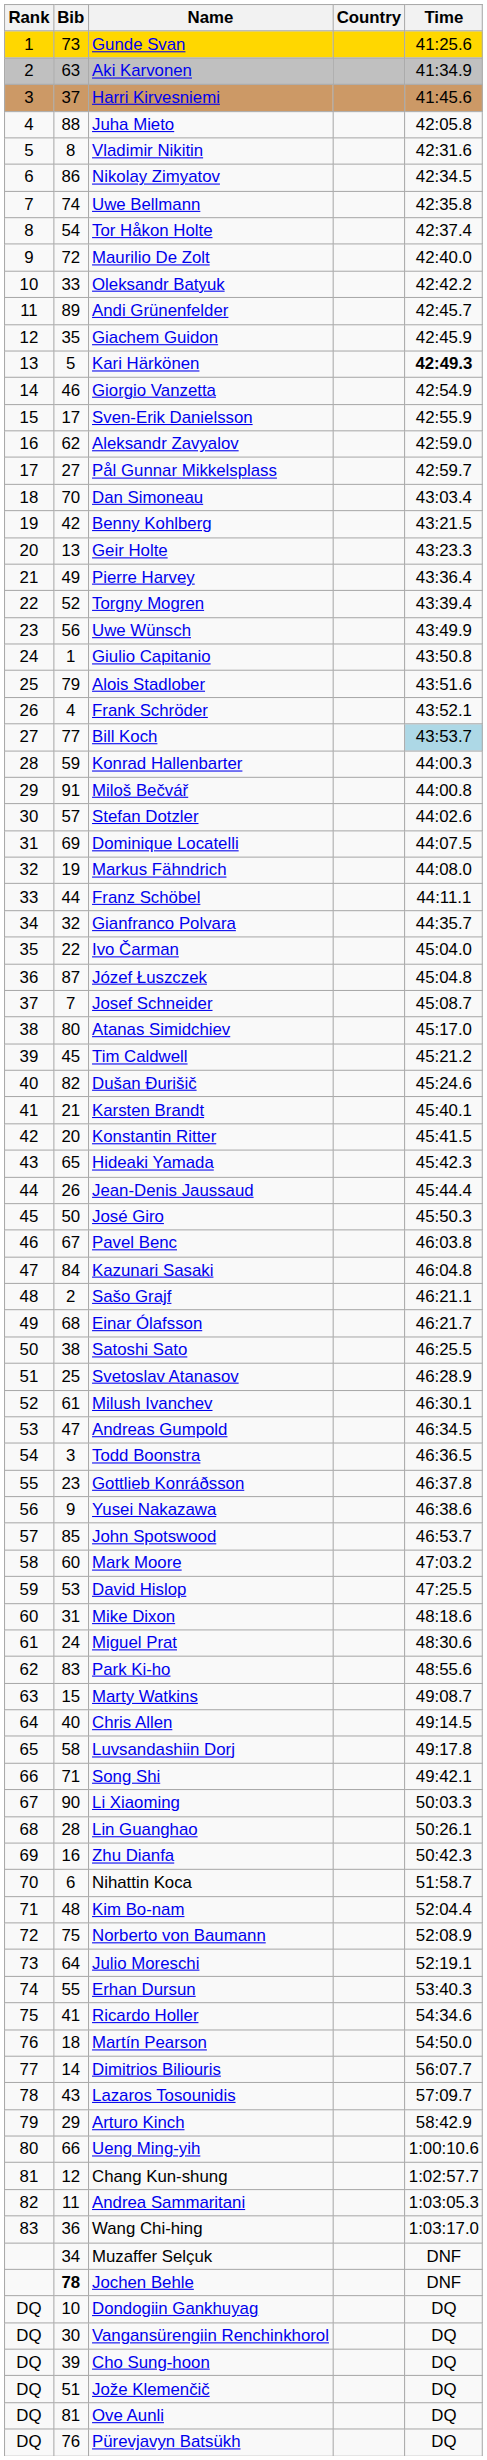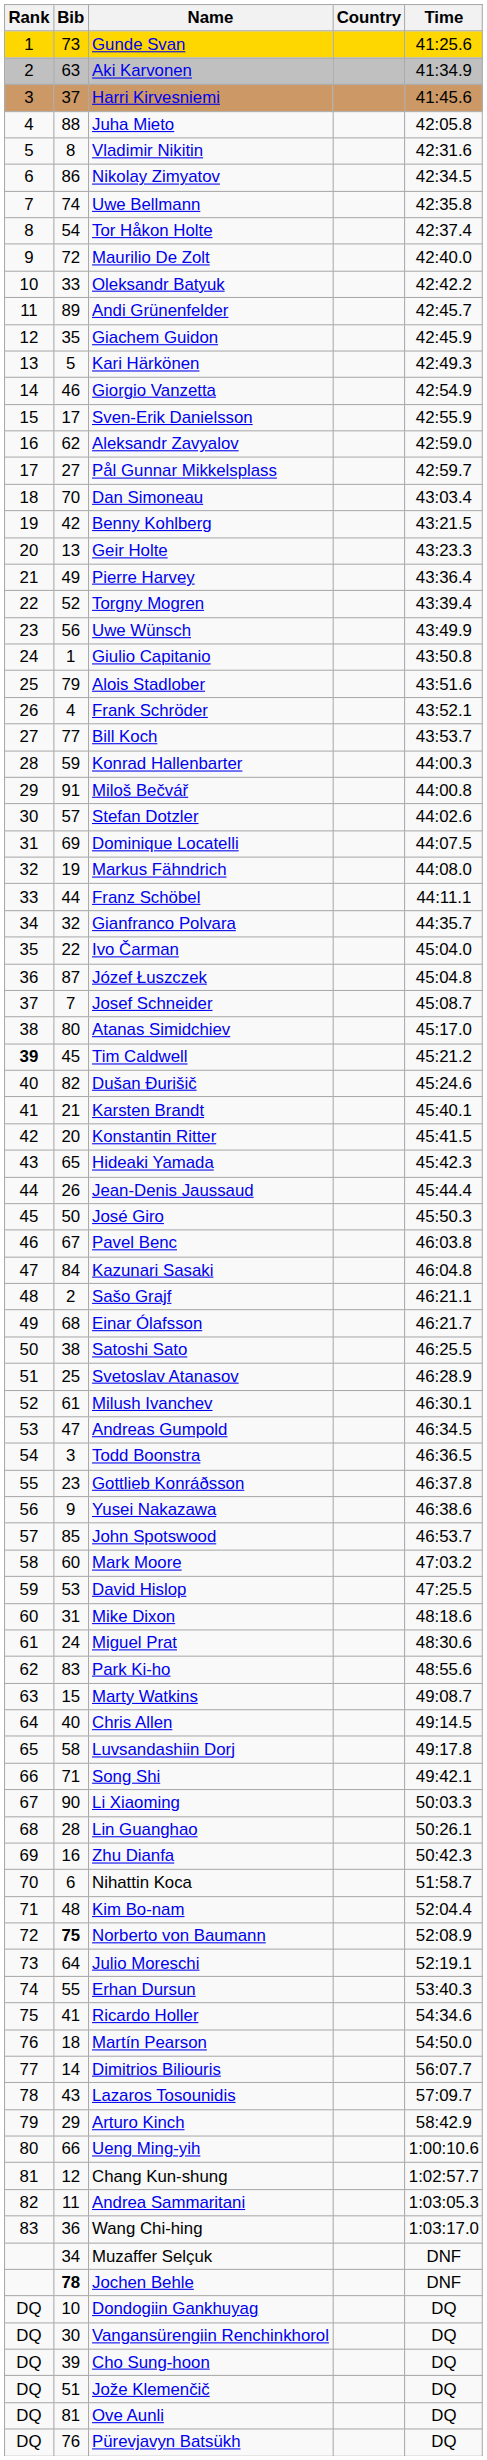(444, 364) bold -> (444, 364) normal
(444, 737) lightblue background -> (444, 737) no background
(29, 1056) normal -> (29, 1056) bold
(71, 1936) normal -> (71, 1936) bold
